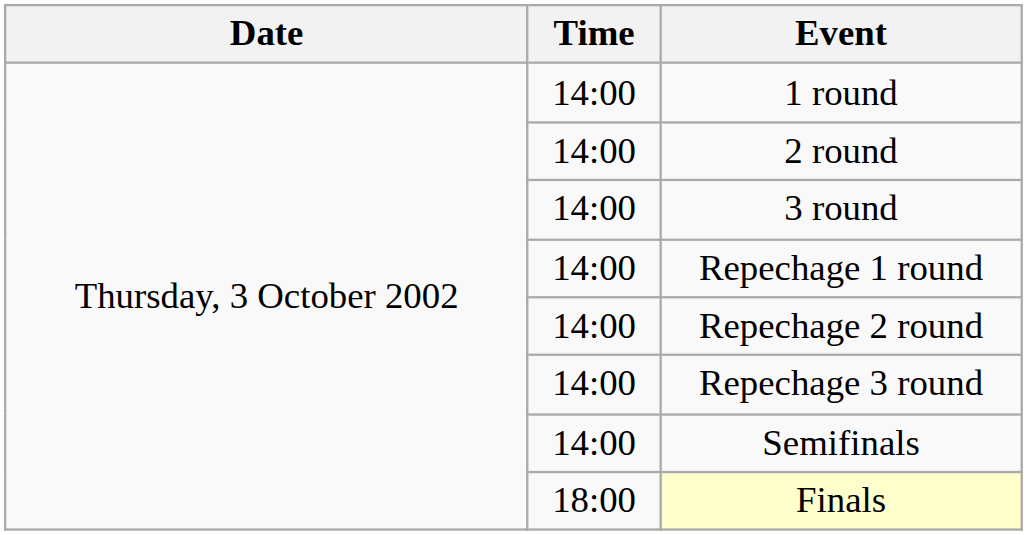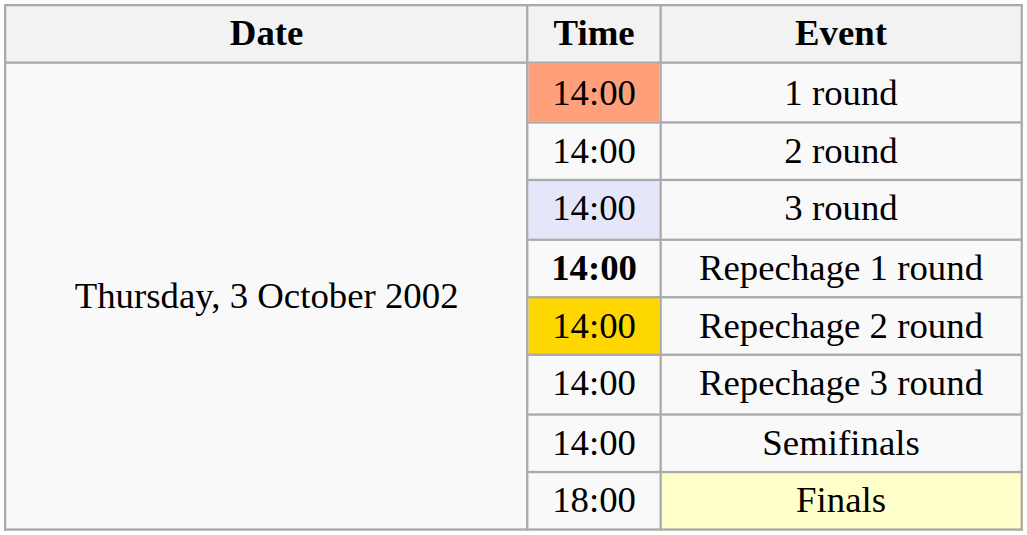(594, 92) no background -> (594, 92) lightsalmon background
(594, 208) no background -> (594, 208) lavender background
(594, 267) normal -> (594, 267) bold
(594, 325) no background -> (594, 325) gold background
